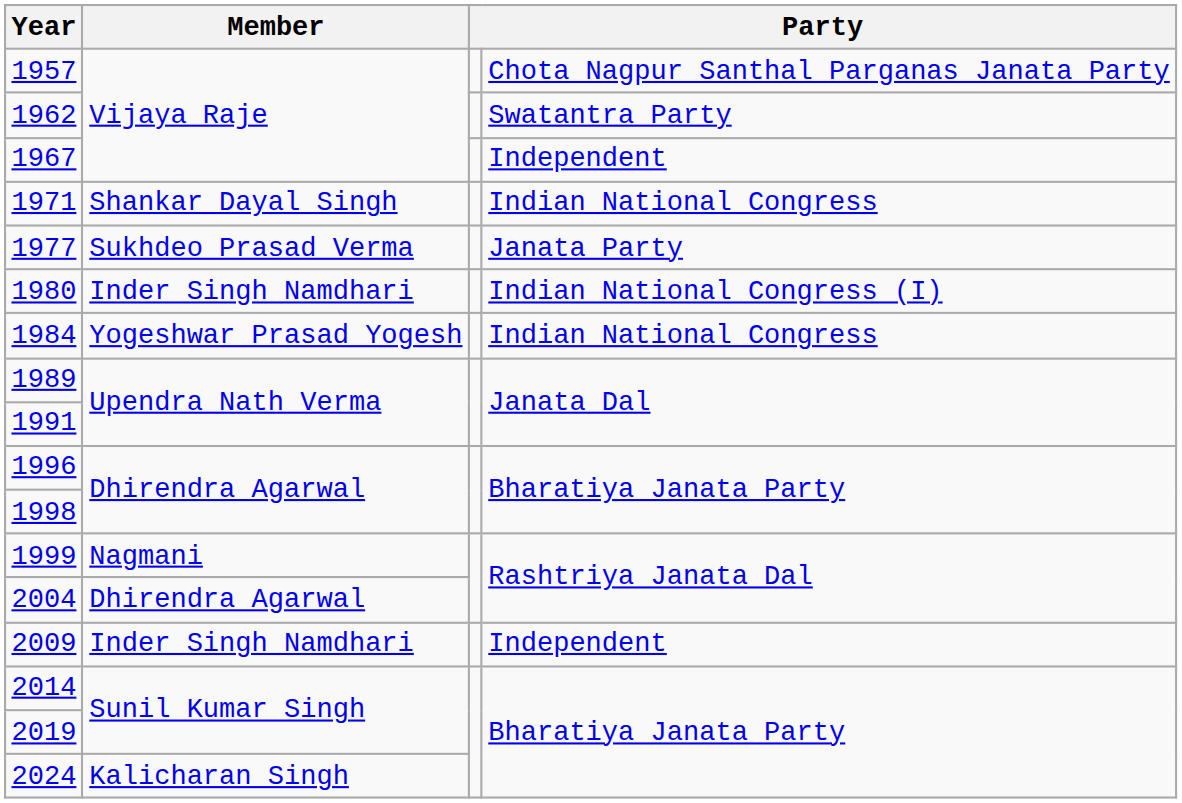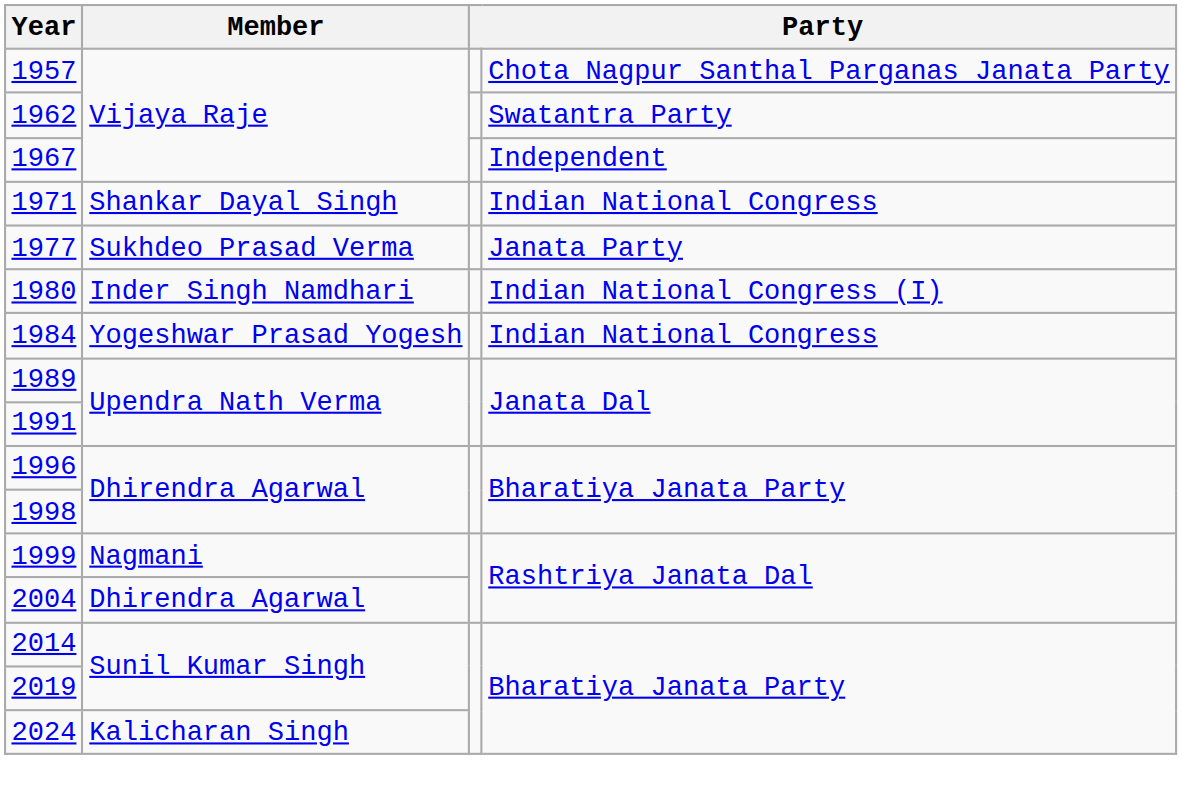- row: (44, 644)
